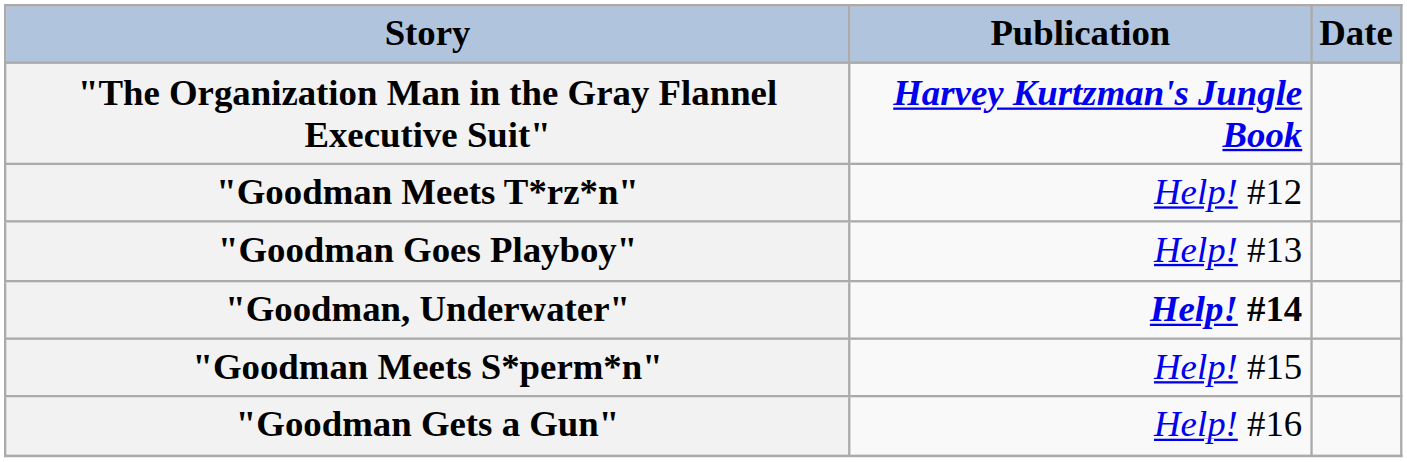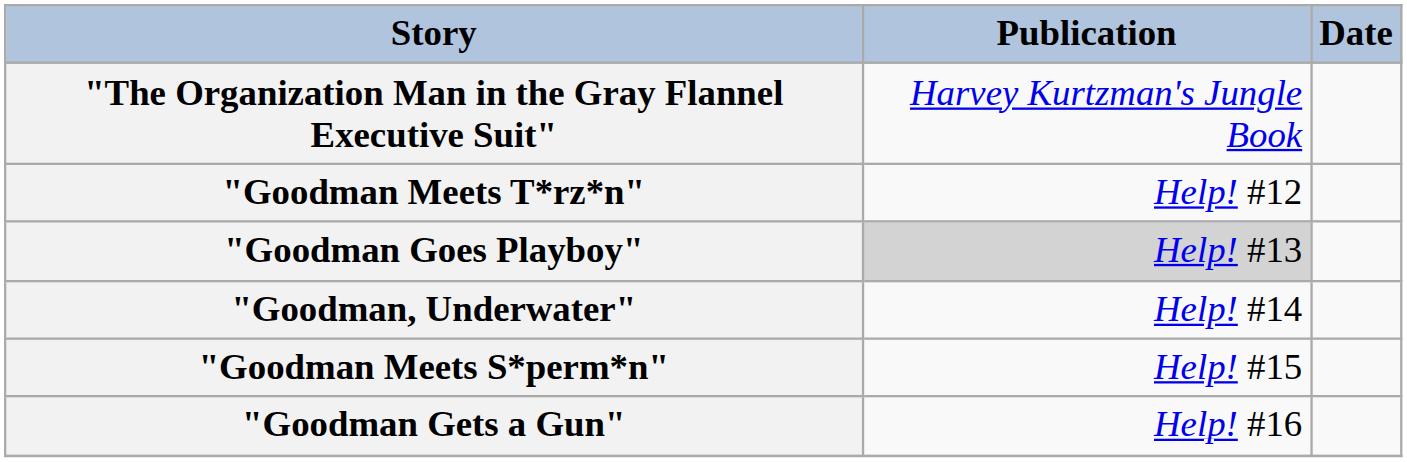(1098, 112) bold -> (1106, 112) normal
(1228, 250) no background -> (1228, 250) lightgrey background
(1226, 308) bold -> (1228, 308) normal
